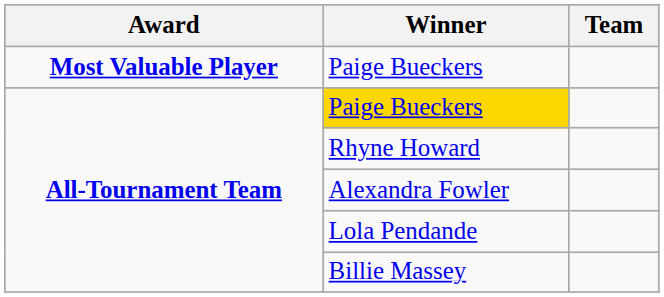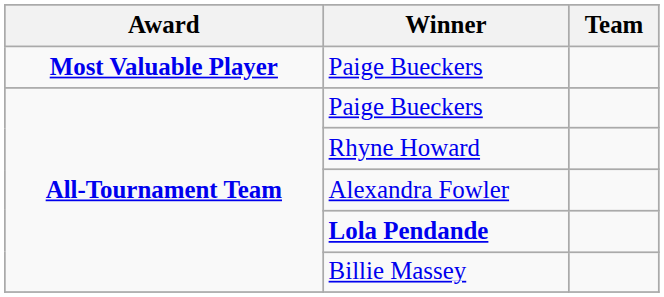(406, 107) gold background -> (406, 107) no background
(403, 230) normal -> (409, 230) bold
